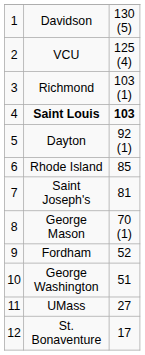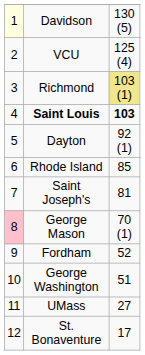(14, 21) no background -> (14, 21) lightyellow background
(124, 87) no background -> (124, 87) khaki background
(14, 227) no background -> (14, 227) pink background
